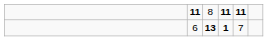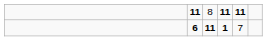(195, 28) normal -> (195, 28) bold
(210, 28) 13 -> (210, 28) 11
